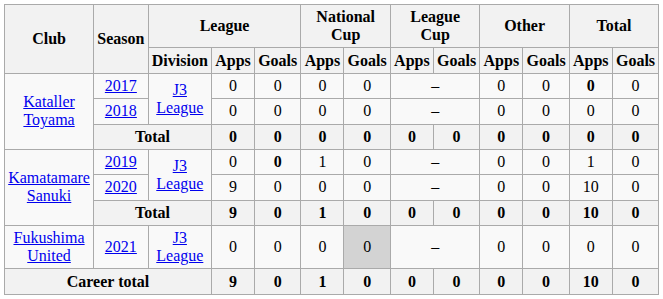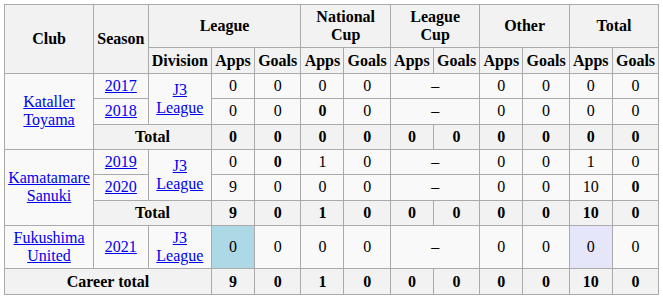(591, 85) bold -> (591, 85) normal
(322, 111) normal -> (322, 111) bold
(636, 187) normal -> (636, 187) bold
(233, 247) no background -> (233, 247) lightblue background
(367, 247) lightgrey background -> (367, 247) no background
(591, 247) no background -> (591, 247) lavender background
